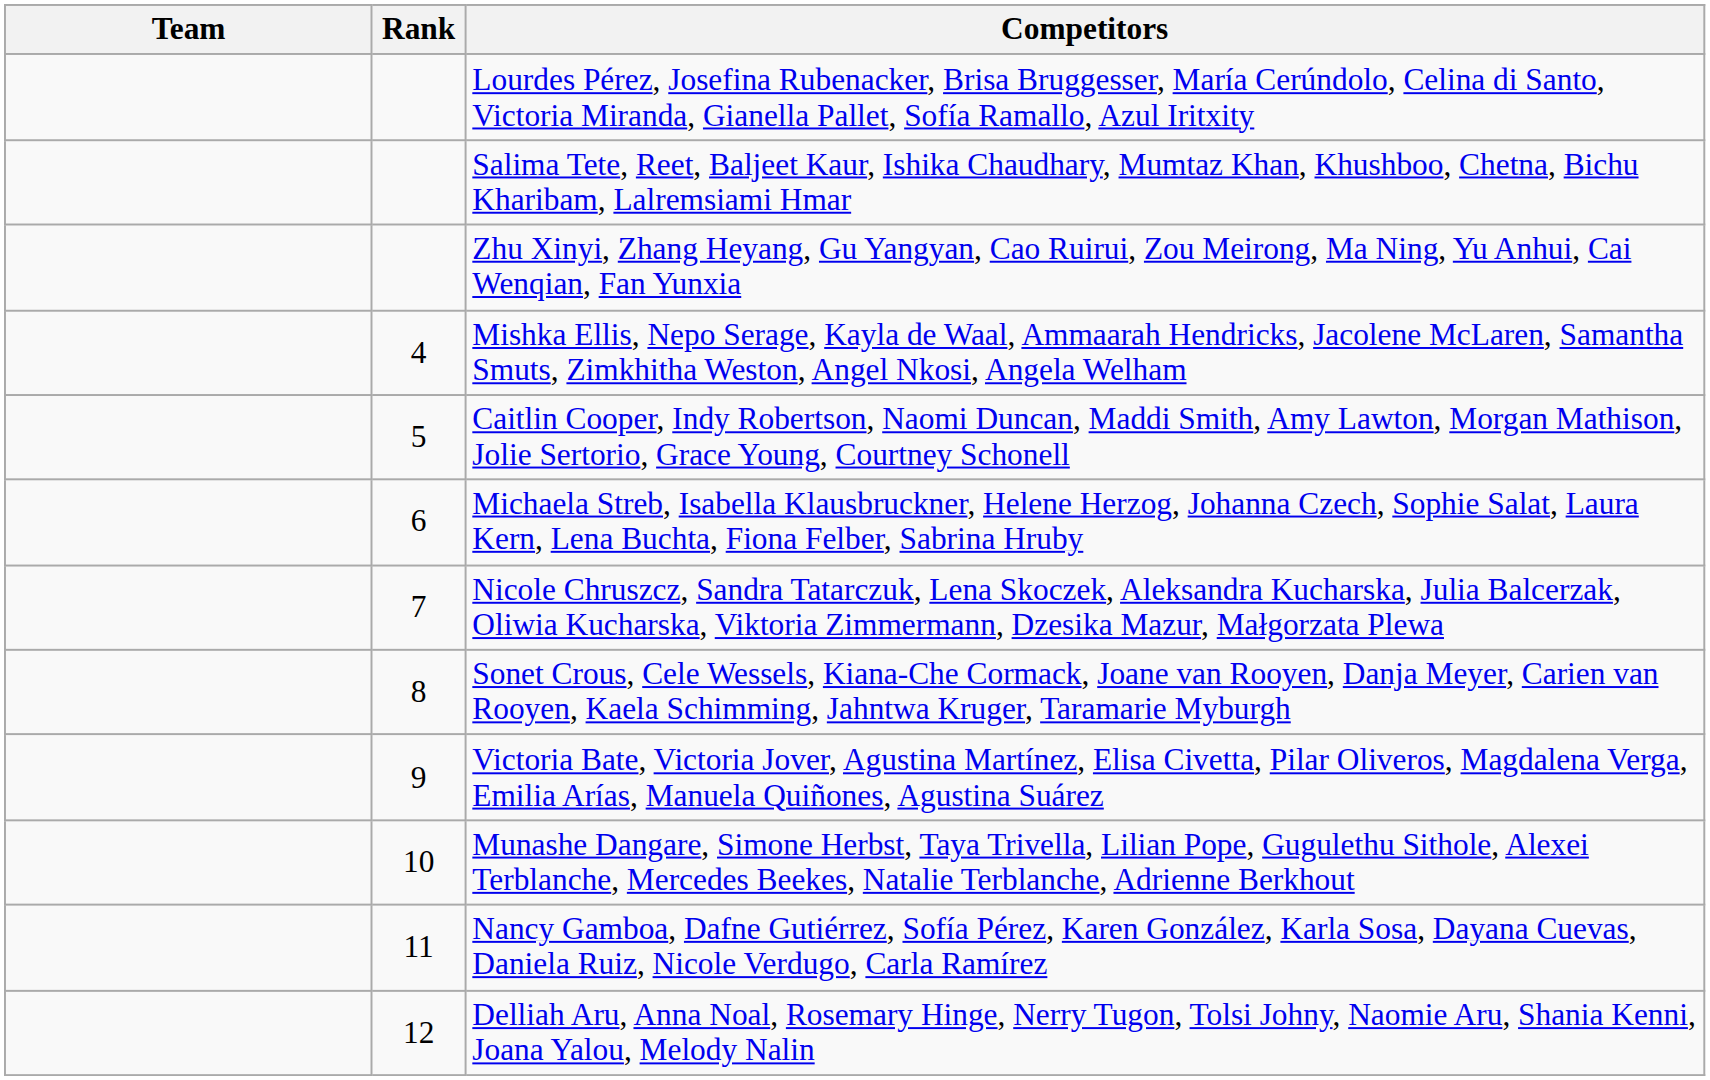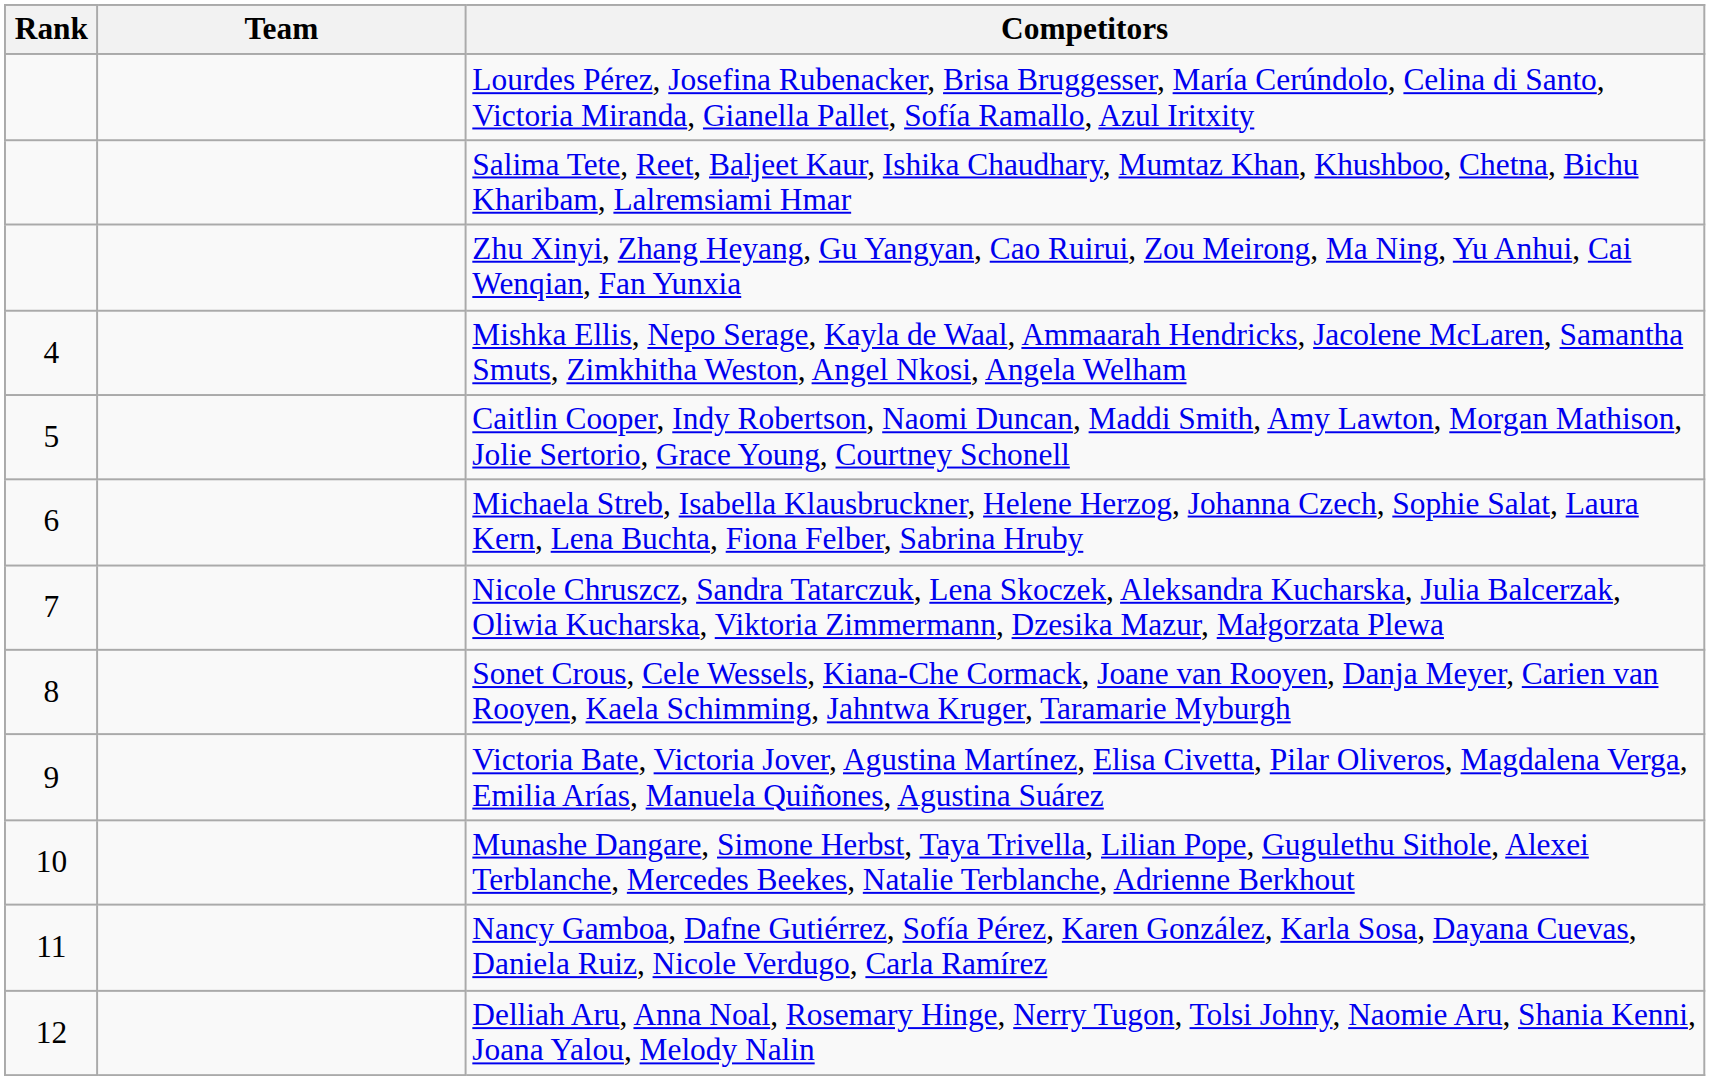columns swapped: (419, 29) <-> (189, 29)
